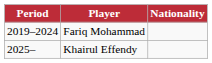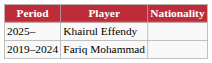rows swapped: (104, 31) <-> (100, 49)
